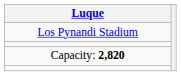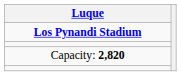(88, 32) normal -> (88, 32) bold
